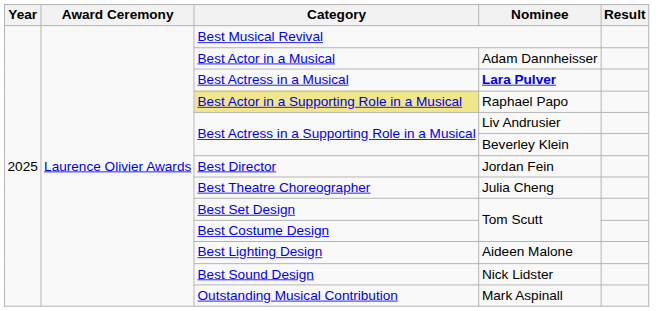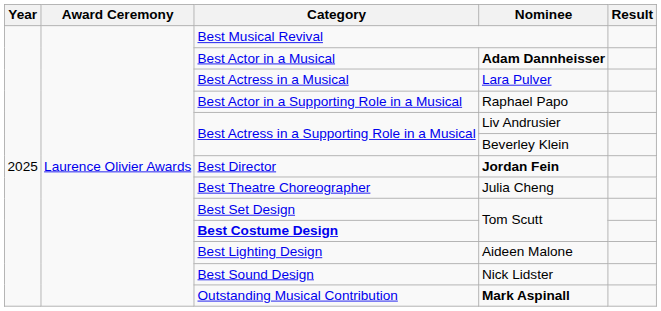(540, 58) normal -> (544, 58) bold
(519, 79) bold -> (517, 79) normal
(330, 101) khaki background -> (330, 101) no background
(518, 166) normal -> (521, 166) bold
(263, 230) normal -> (268, 230) bold
(522, 295) normal -> (526, 295) bold
